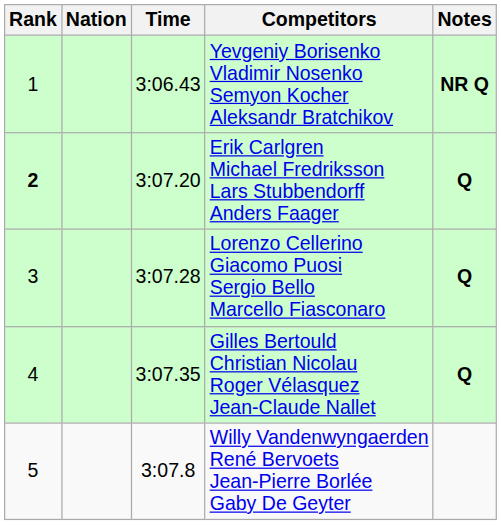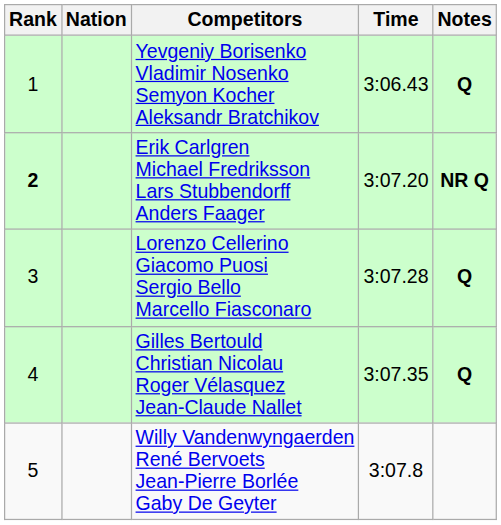columns swapped: (319, 19) <-> (168, 19)
(465, 83) NR Q -> (465, 83) Q
(465, 180) Q -> (465, 180) NR Q
